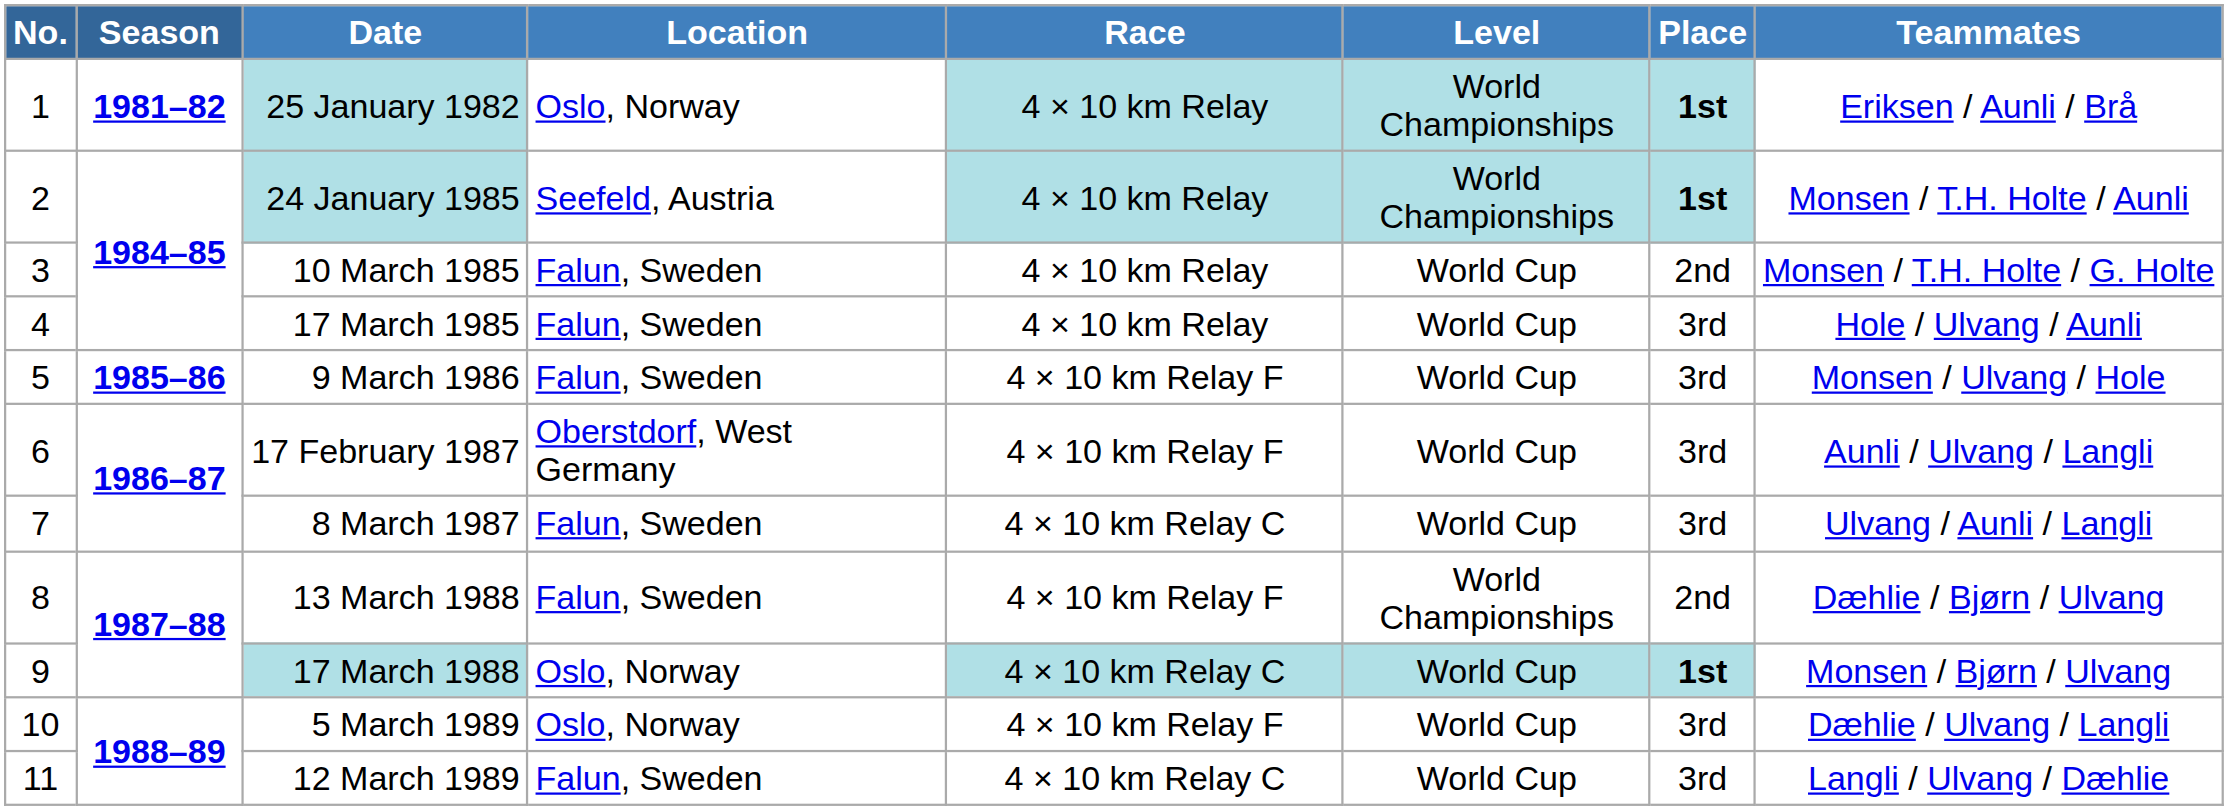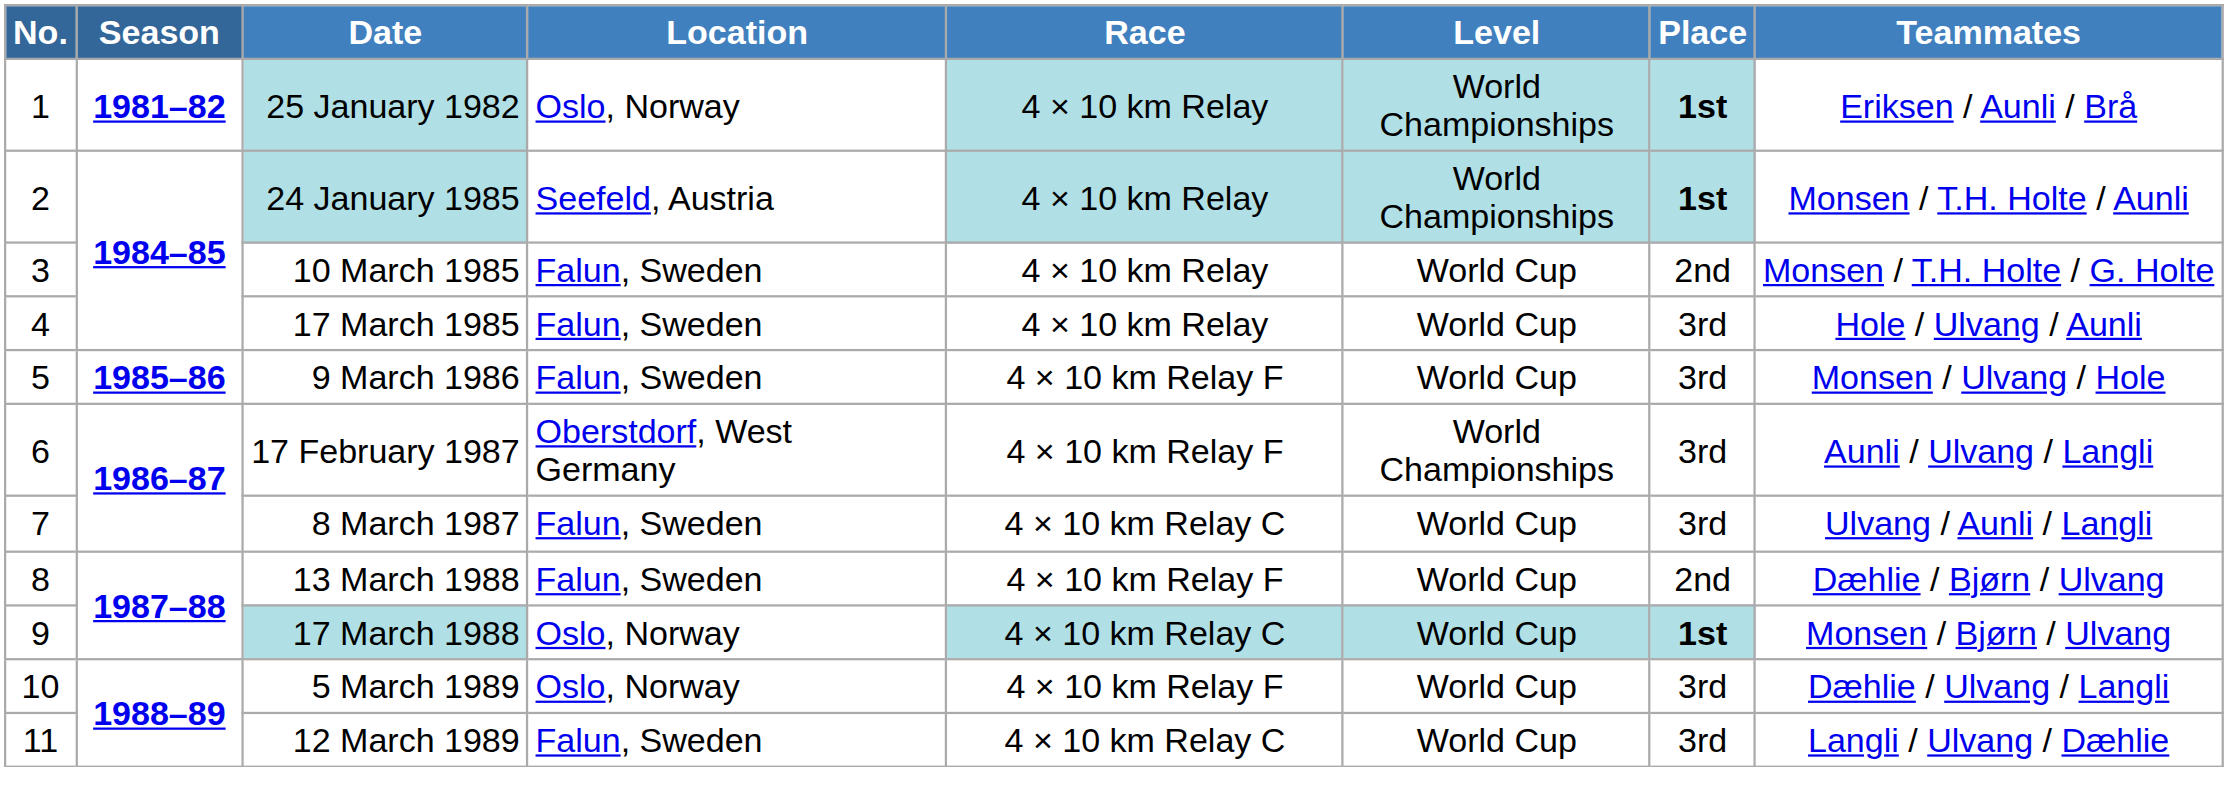(1497, 451) World Cup -> (1497, 451) World Championships
(1497, 597) World Championships -> (1497, 578) World Cup
